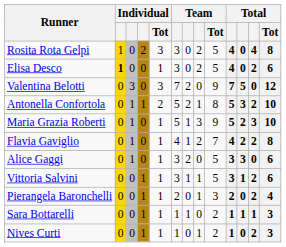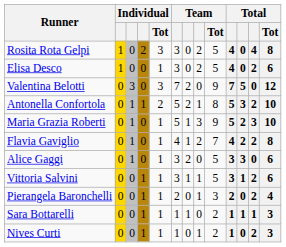(121, 68) bold -> (121, 68) normal
